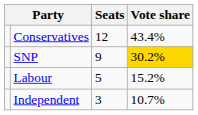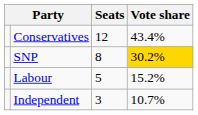(98, 57) 9 -> (98, 57) 8
